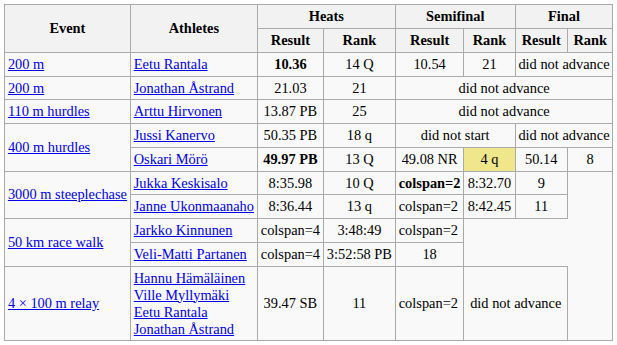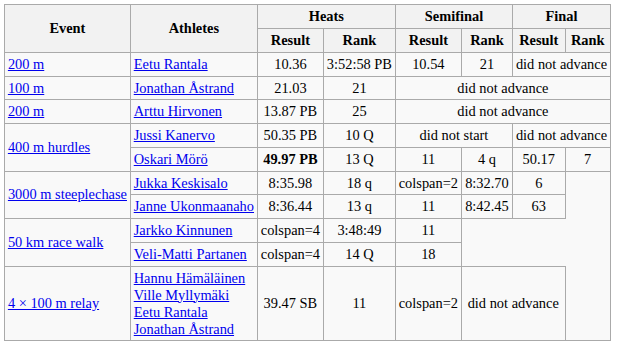(290, 64) bold -> (290, 64) normal
(359, 64) 14 Q -> (359, 64) 3:52:58 PB
(26, 88) 200 m -> (26, 88) 100 m
(49, 111) 110 m hurdles -> (26, 111) 200 m
(359, 135) 18 q -> (359, 135) 10 Q
(430, 159) 49.08 NR -> (428, 159) 11
(489, 159) khaki background -> (487, 159) no background
(541, 159) 50.14 -> (539, 159) 50.17
(590, 159) 8 -> (588, 159) 7
(359, 183) 10 Q -> (359, 183) 18 q
(430, 183) bold -> (428, 183) normal
(541, 183) 9 -> (539, 183) 6
(428, 206) colspan=2 -> (428, 206) 11
(541, 206) 11 -> (539, 206) 63
(428, 230) colspan=2 -> (428, 230) 11
(359, 254) 3:52:58 PB -> (359, 254) 14 Q
